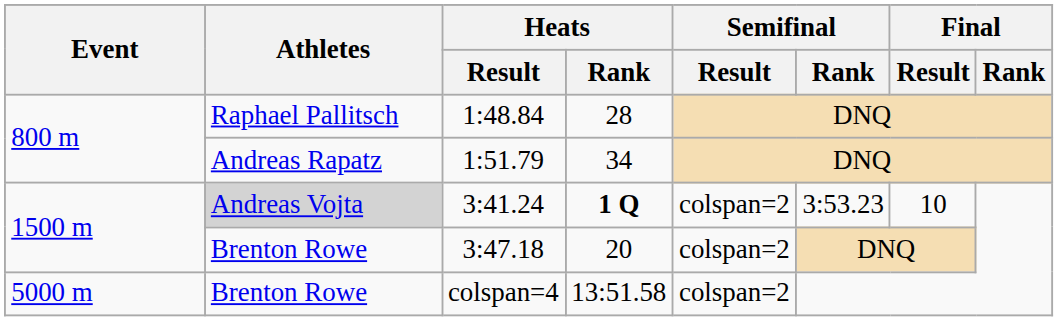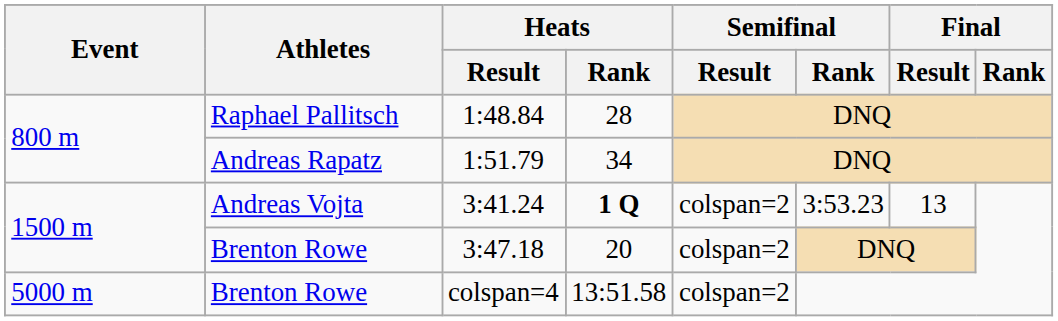(287, 204) lightgrey background -> (287, 204) no background
(933, 204) 10 -> (933, 204) 13
